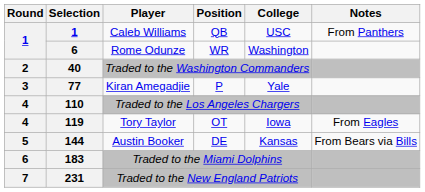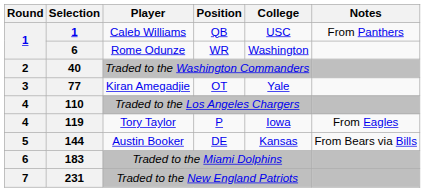(219, 86) P -> (219, 86) OT
(219, 123) OT -> (219, 123) P
